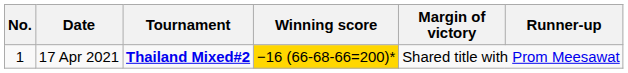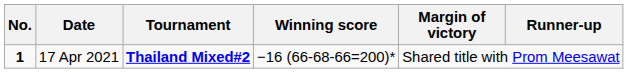(20, 57) normal -> (20, 57) bold
(326, 57) gold background -> (326, 57) no background
